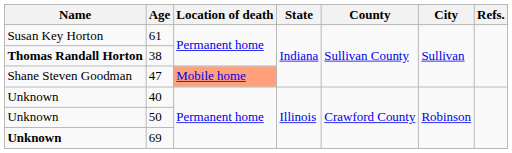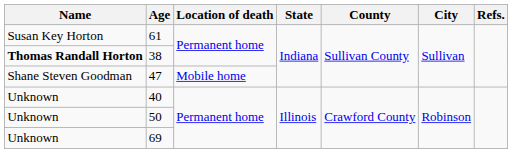(211, 76) lightsalmon background -> (211, 76) no background
(34, 138) bold -> (33, 138) normal
